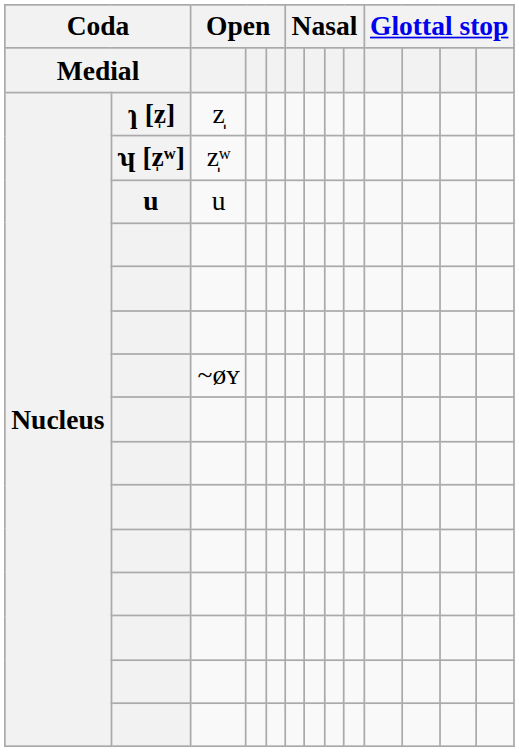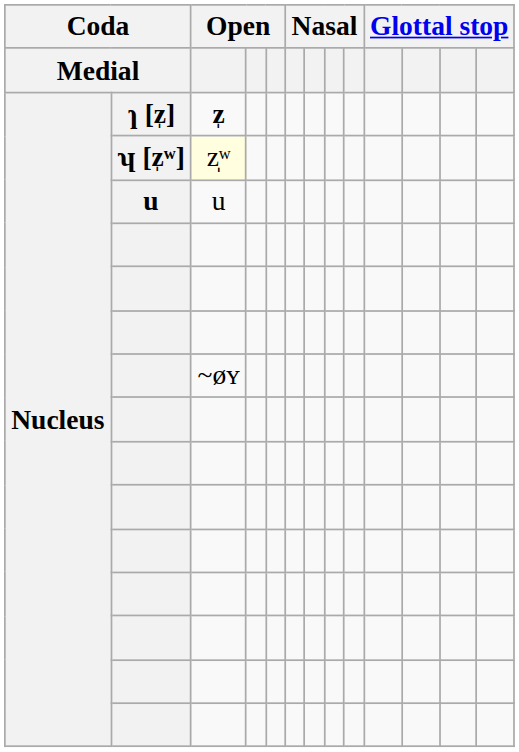(219, 113) normal -> (219, 113) bold
(219, 157) no background -> (219, 157) lightyellow background
